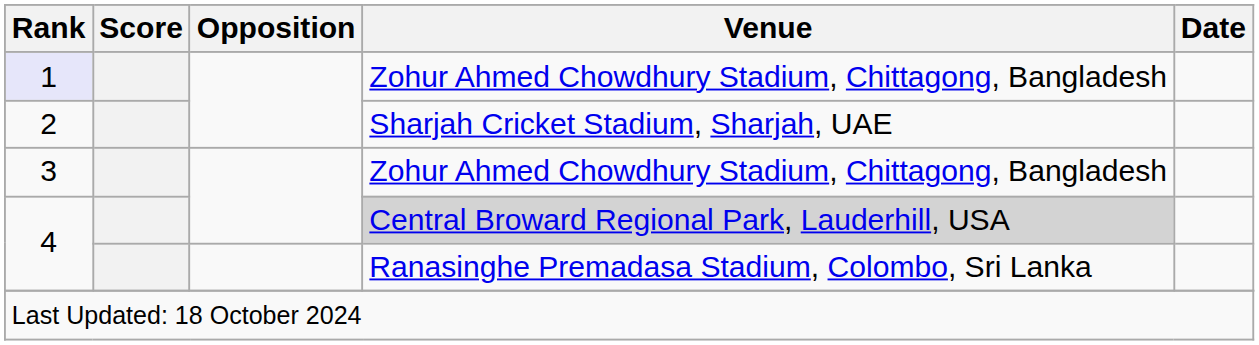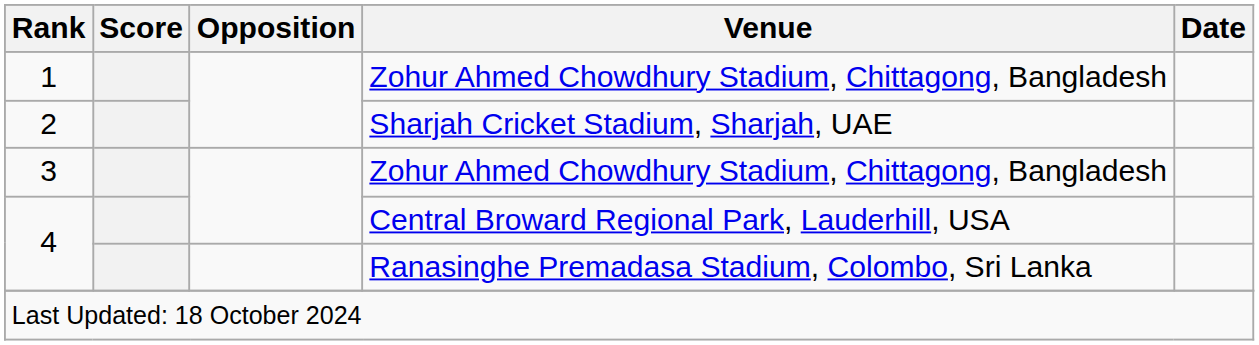(49, 76) lavender background -> (49, 76) no background
(690, 219) lightgrey background -> (690, 219) no background
